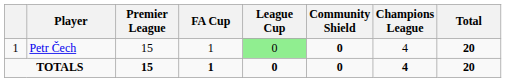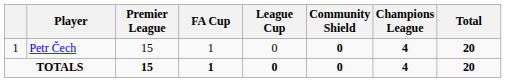(274, 48) lightgreen background -> (274, 48) no background
(405, 48) normal -> (405, 48) bold
